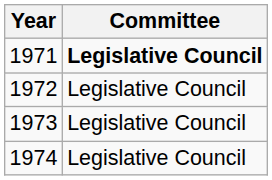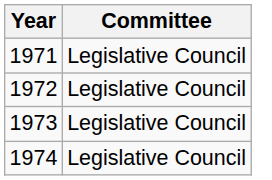(165, 55) bold -> (157, 55) normal
